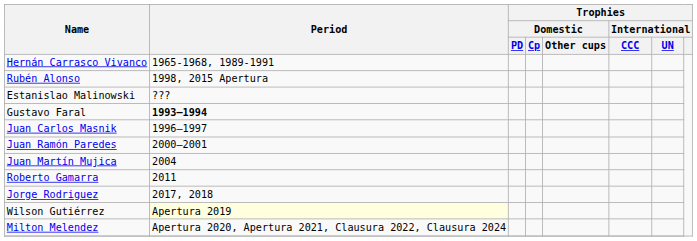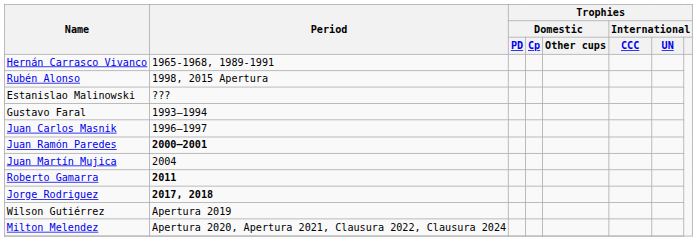(180, 112) bold -> (180, 112) normal
(180, 145) normal -> (180, 145) bold
(164, 178) normal -> (164, 178) bold
(183, 194) normal -> (183, 194) bold
(192, 211) lightyellow background -> (192, 211) no background
